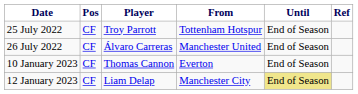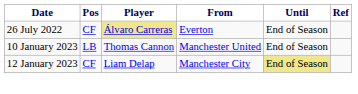- row: (35, 30)
(138, 47) no background -> (138, 30) khaki background
(220, 47) Manchester United -> (196, 30) Everton
(89, 64) CF -> (89, 47) LB
(196, 64) Everton -> (220, 47) Manchester United
